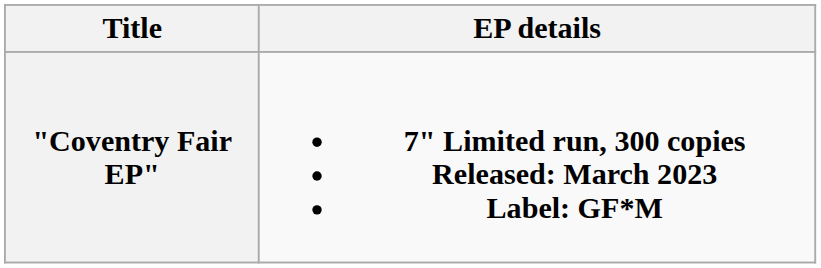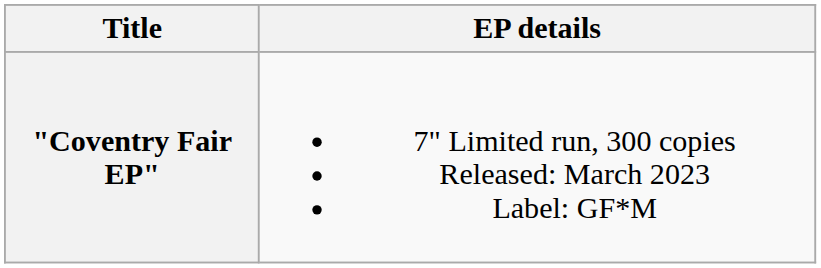(537, 174) bold -> (537, 174) normal
